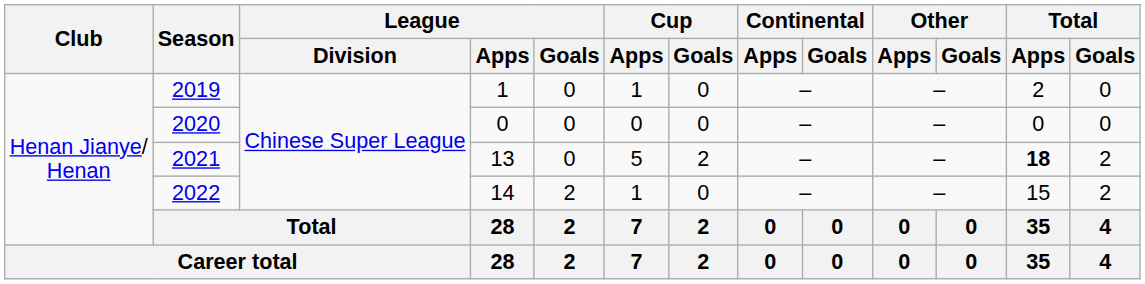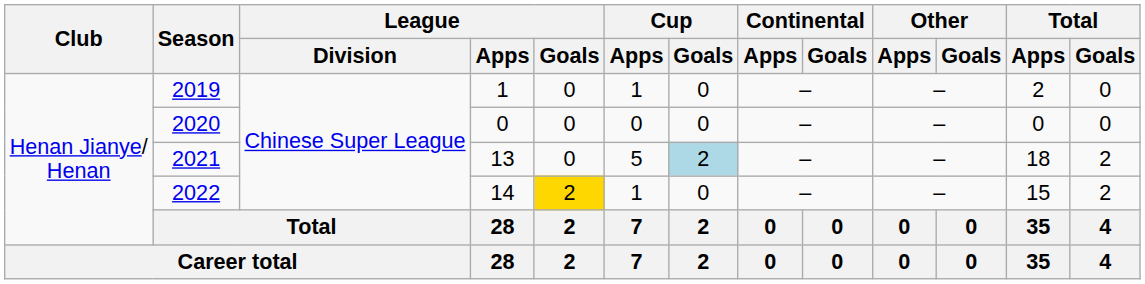(703, 158) no background -> (703, 158) lightblue background
(1038, 158) bold -> (1038, 158) normal
(569, 192) no background -> (569, 192) gold background
